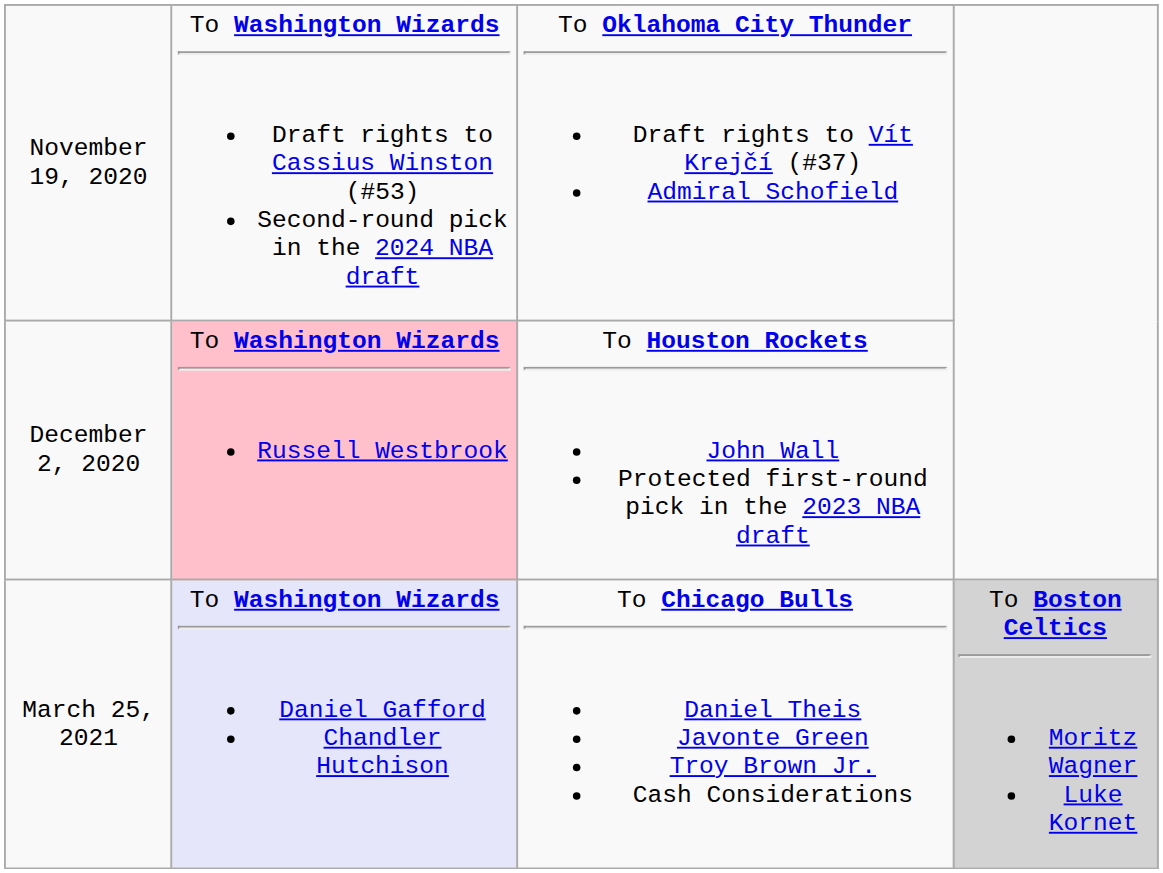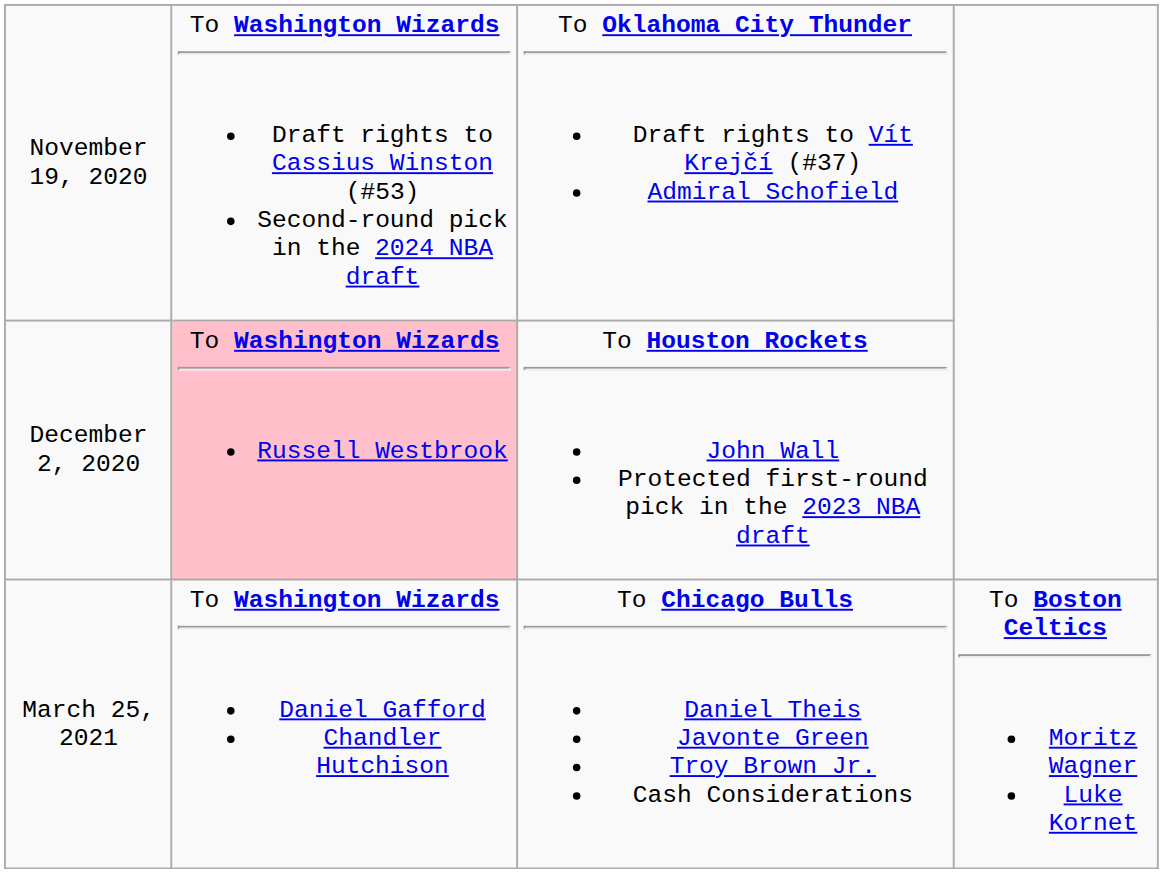(345, 683) lavender background -> (345, 683) no background
(1055, 712) lightgrey background -> (1055, 712) no background
